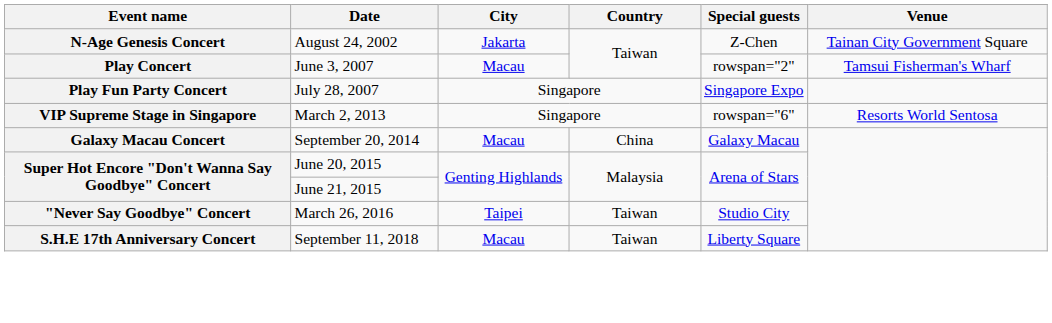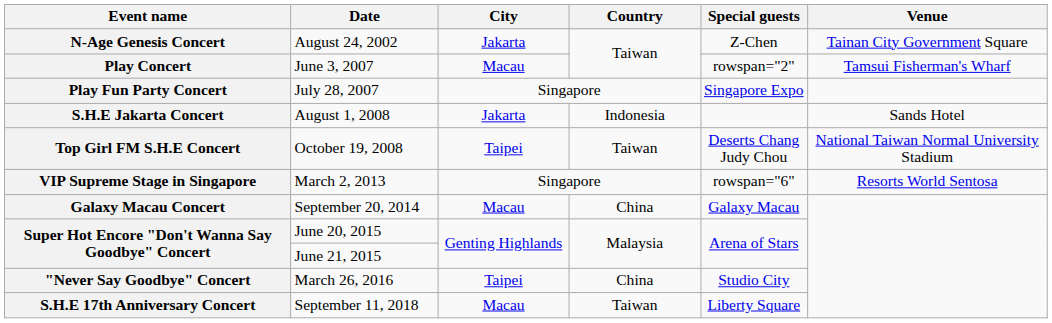+ row: (342, 115)
+ row: (349, 148)
(635, 213) Taiwan -> (635, 280) China
